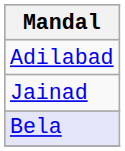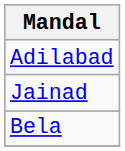(36, 128) lavender background -> (36, 128) no background
